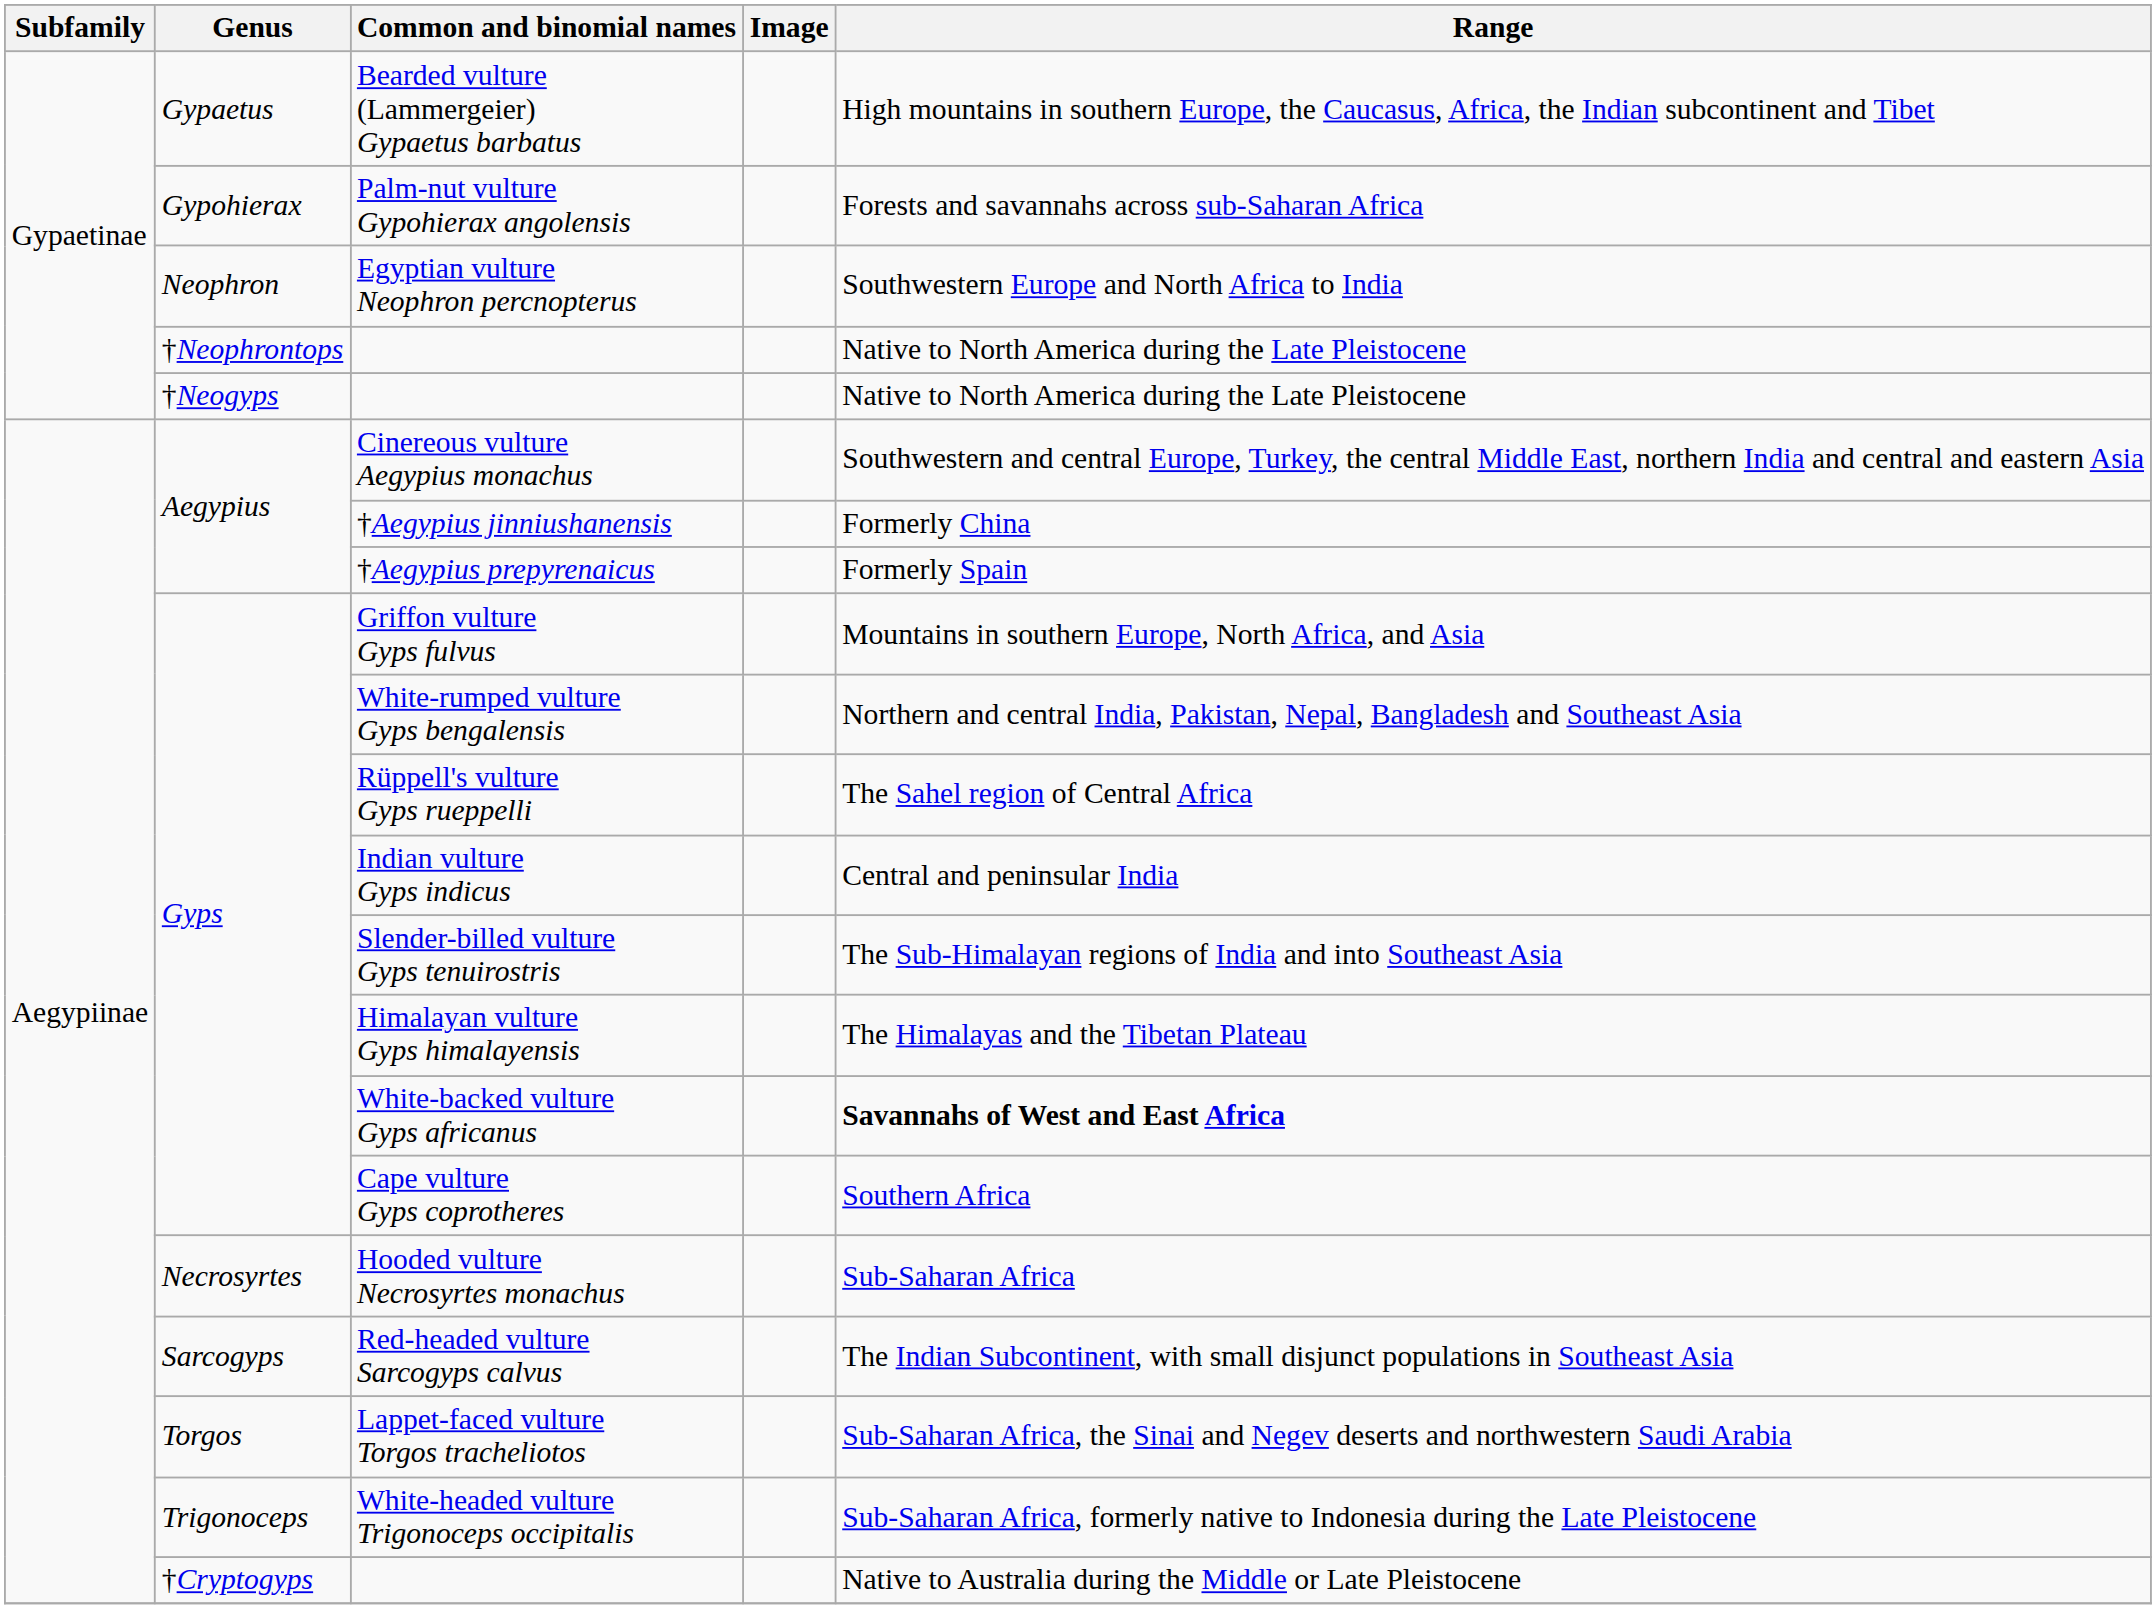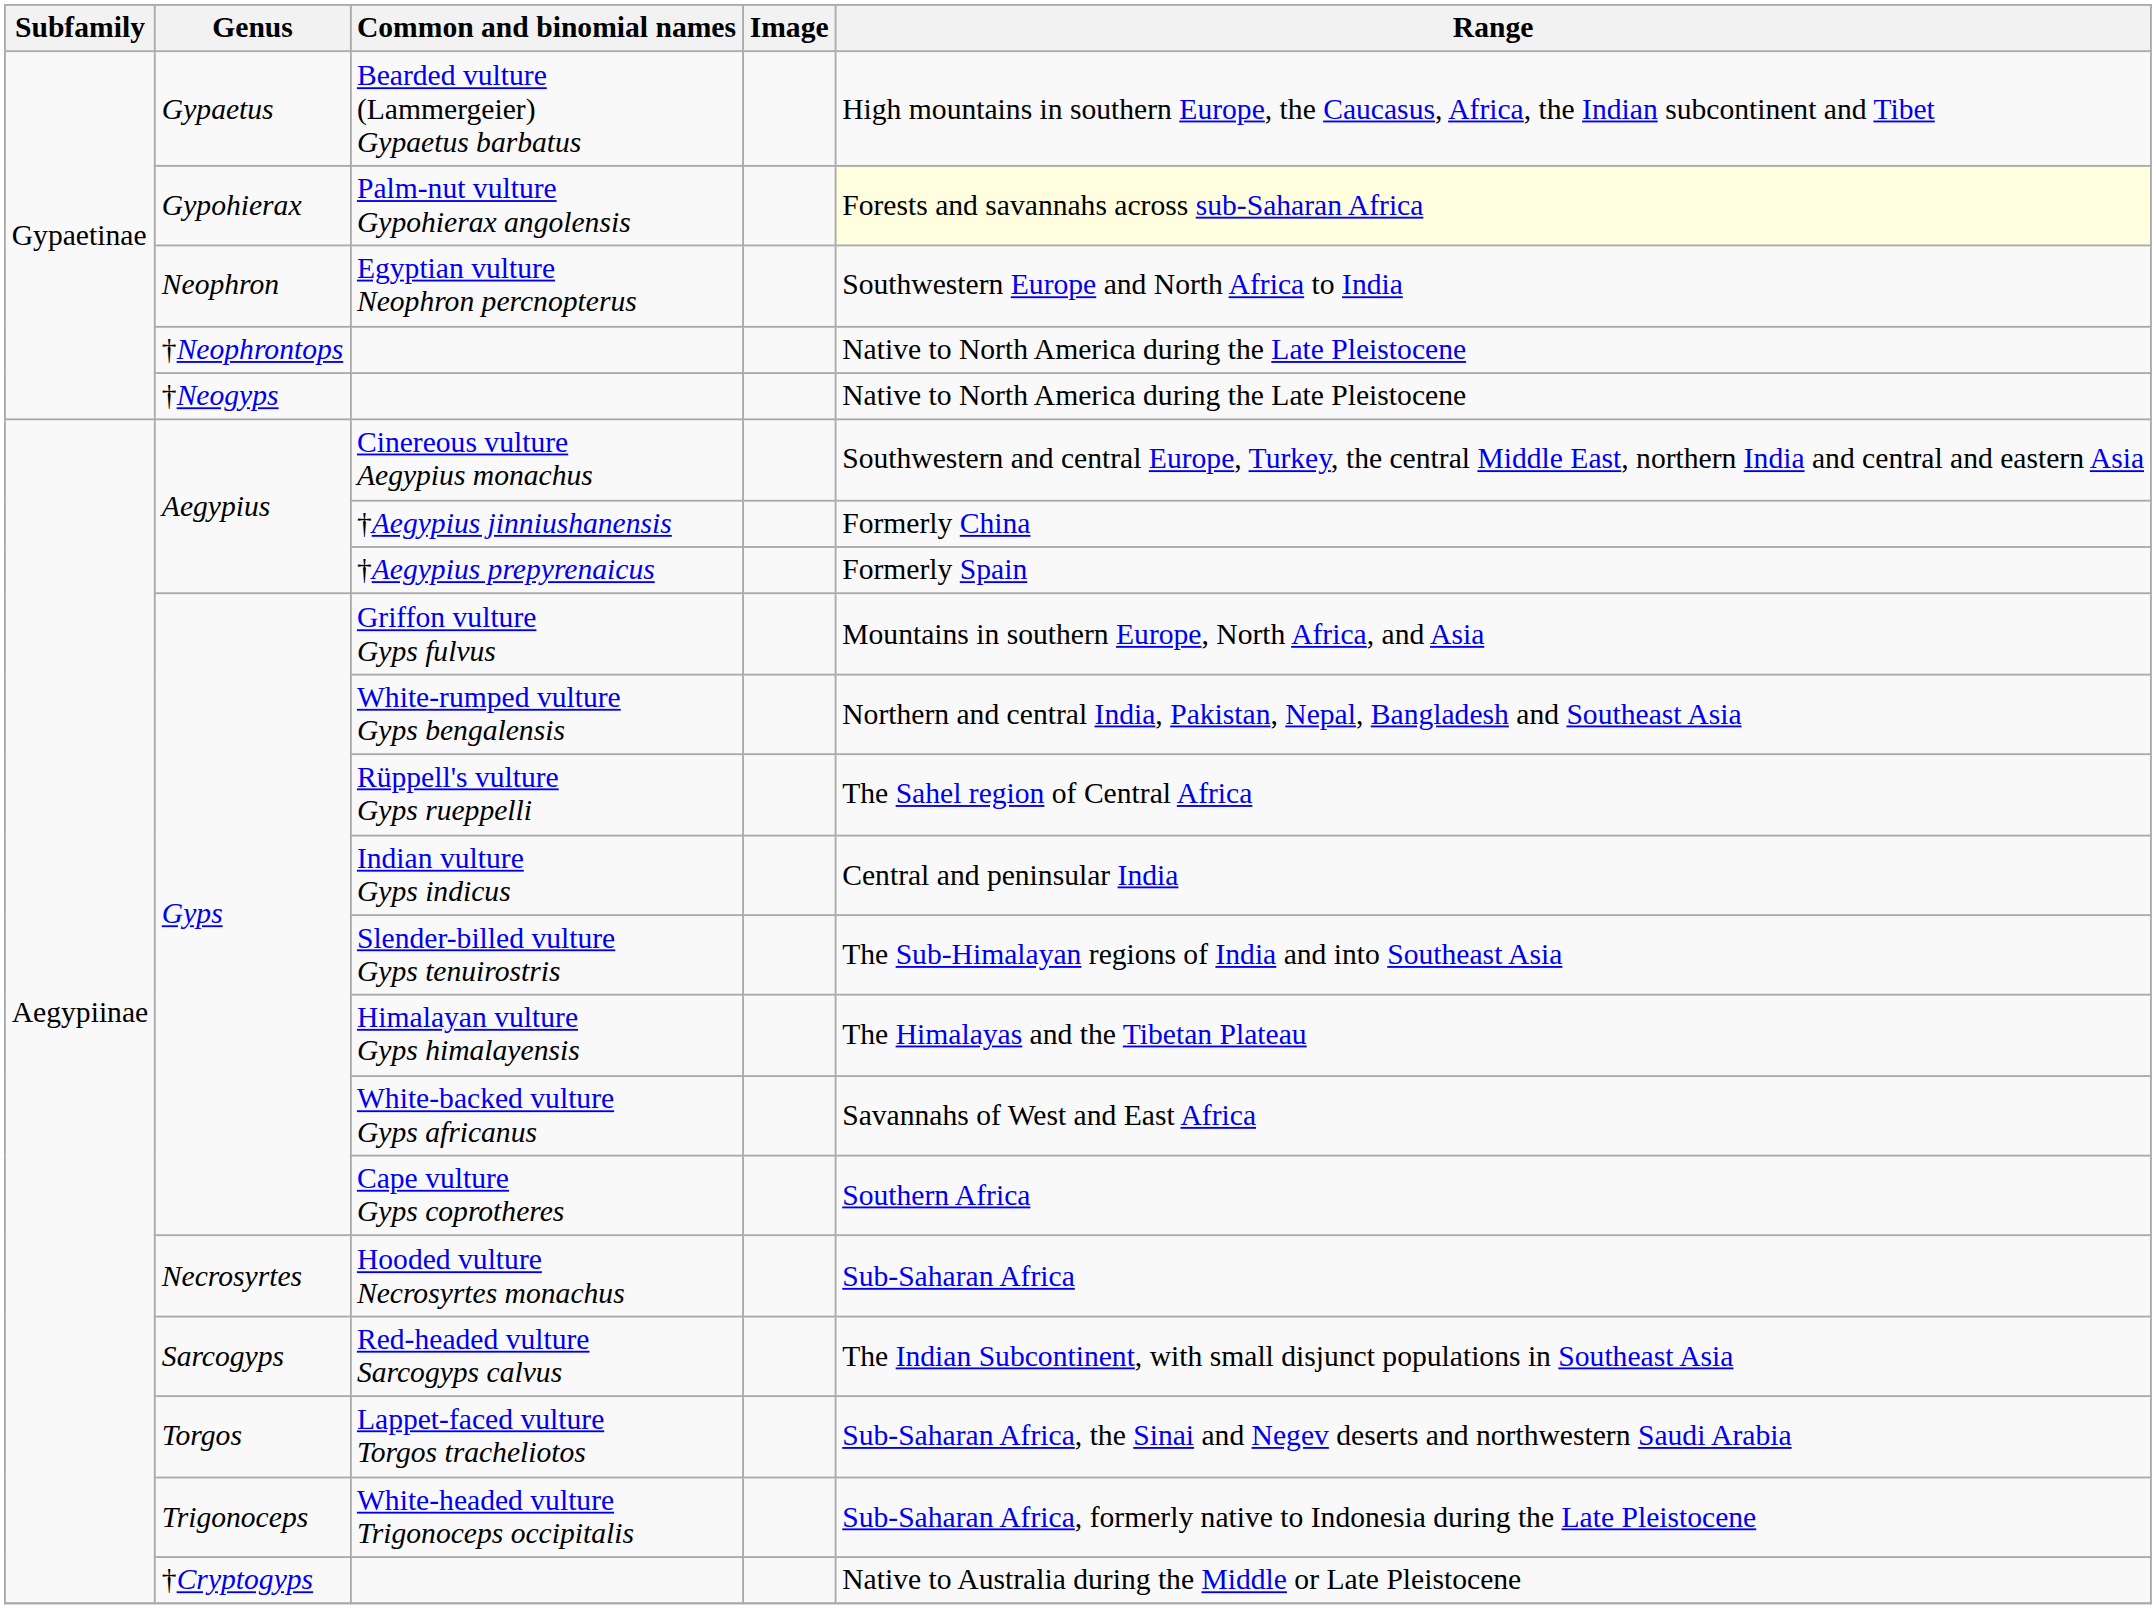(1133, 205) no background -> (1133, 205) lightyellow background
(1064, 1115) bold -> (1049, 1115) normal
